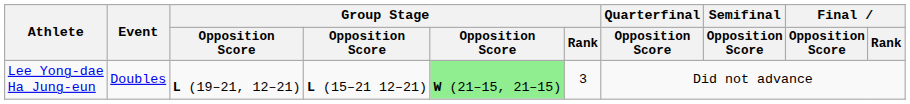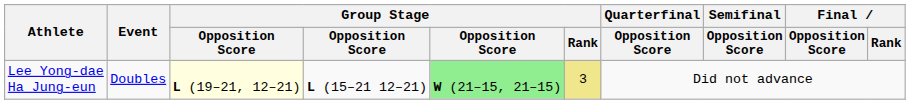(237, 87) no background -> (237, 87) lightyellow background
(583, 79) no background -> (583, 79) khaki background
